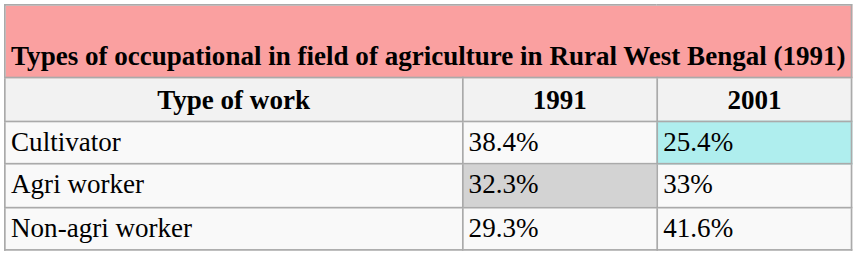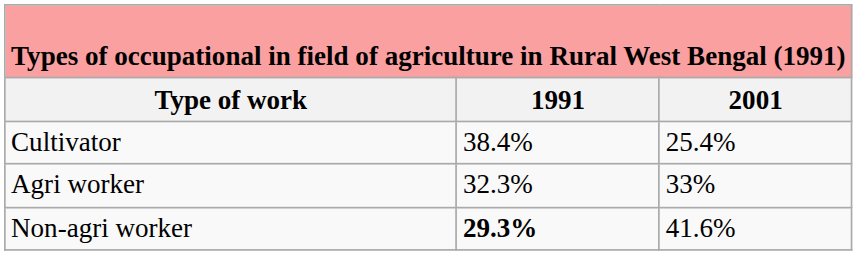(698, 142) paleturquoise background -> (701, 142) no background
(504, 185) lightgrey background -> (498, 185) no background
(504, 227) normal -> (500, 227) bold
